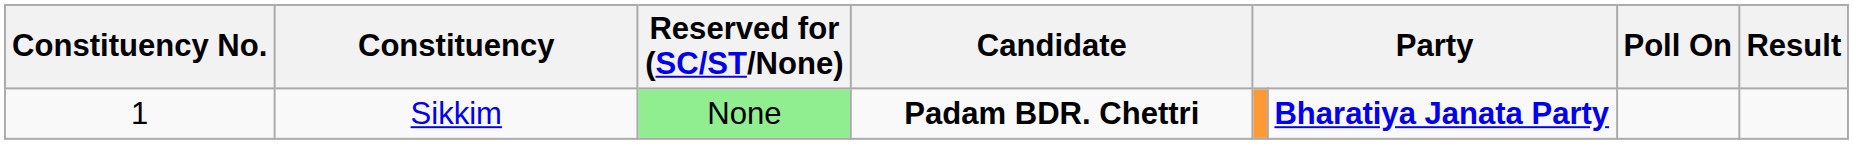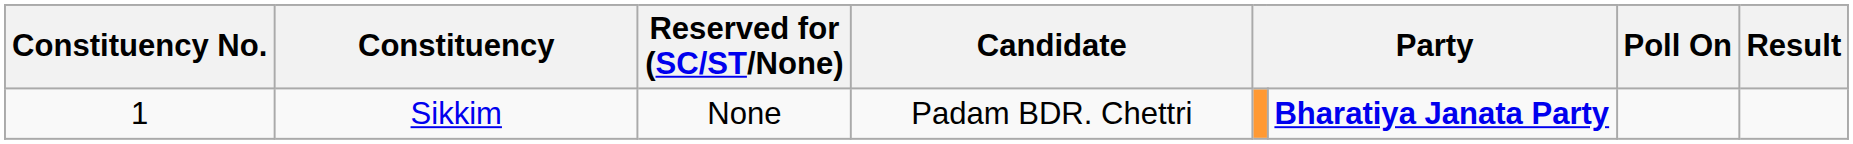(744, 113) lightgreen background -> (744, 113) no background
(1052, 113) bold -> (1052, 113) normal
